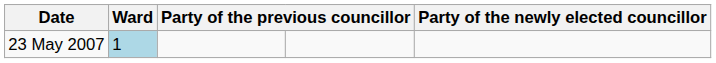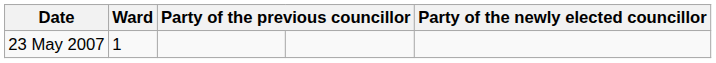(117, 44) lightblue background -> (117, 44) no background
